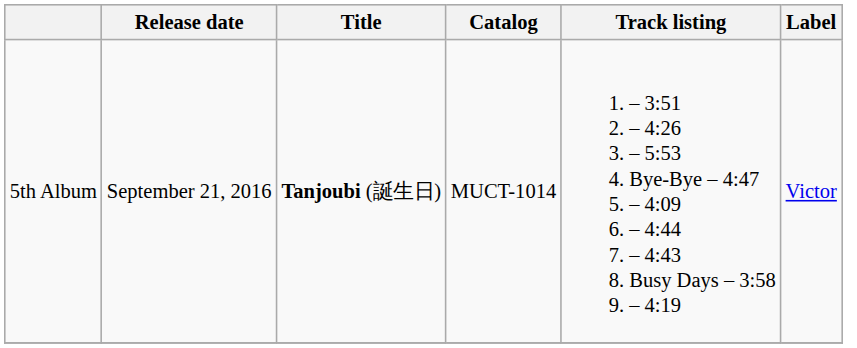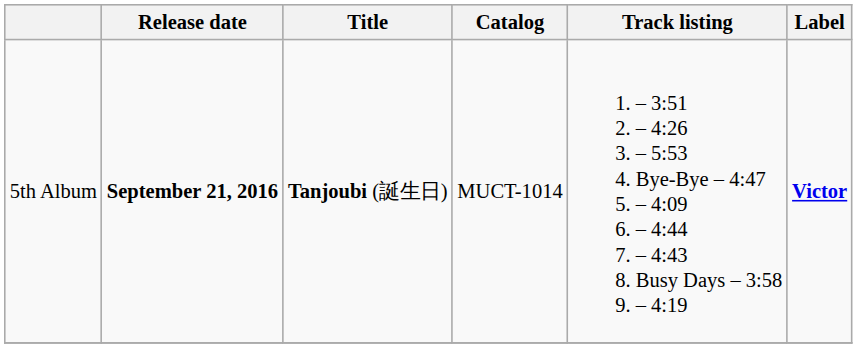(189, 191) normal -> (192, 191) bold
(811, 191) normal -> (820, 191) bold
